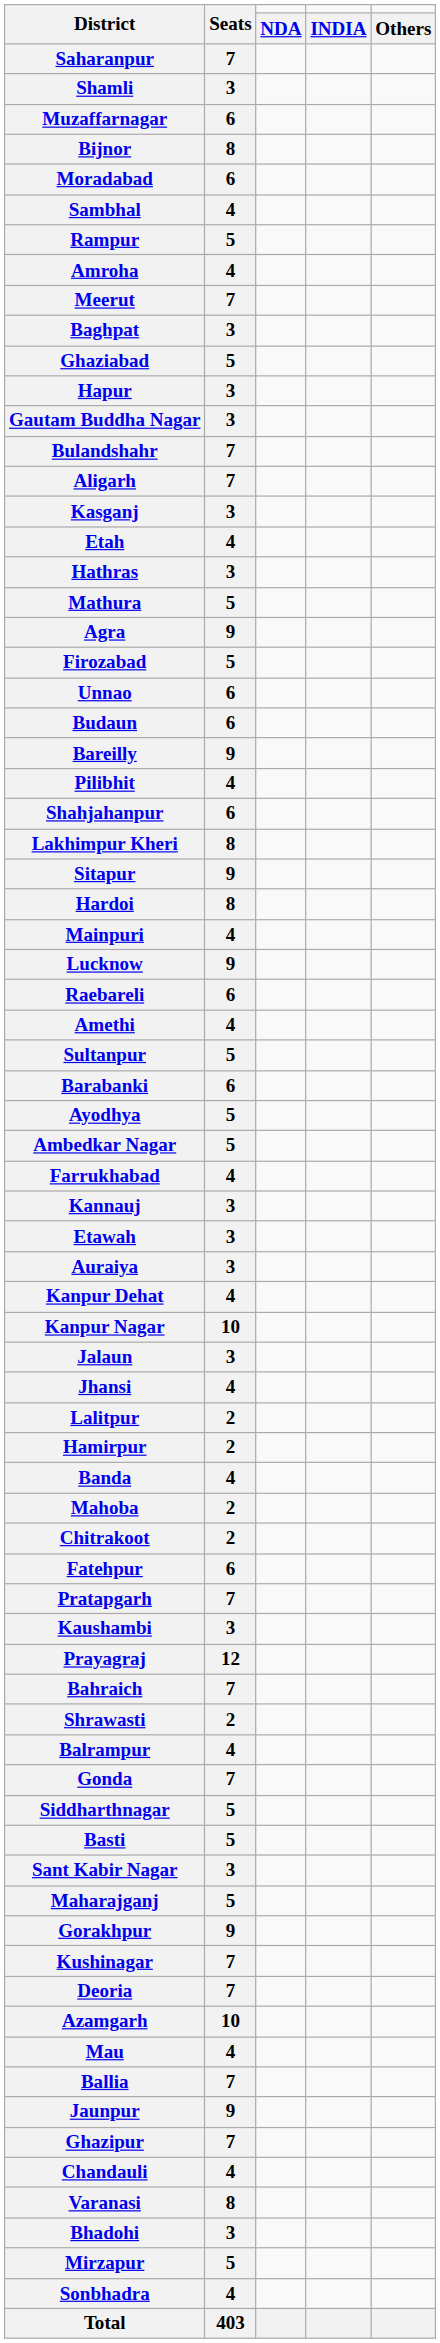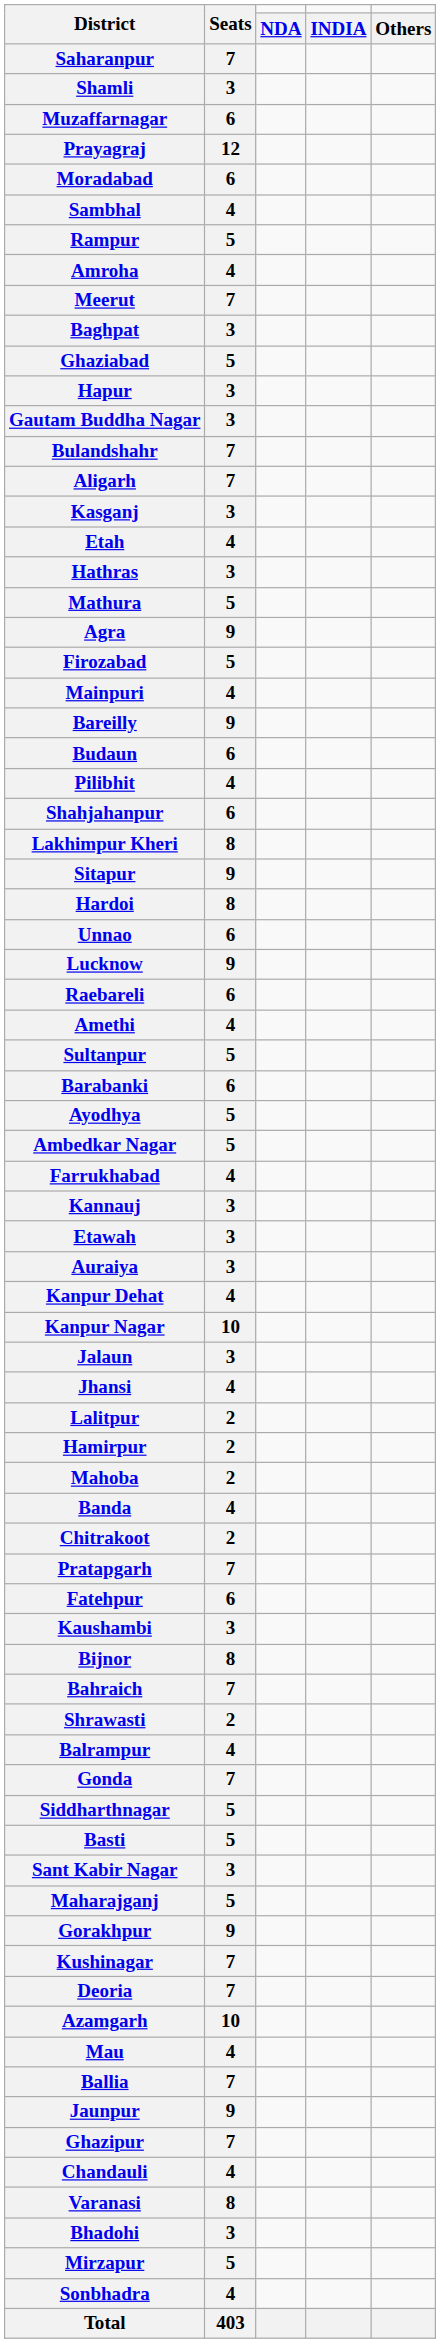rows swapped: (105, 149) <-> (105, 1658)
rows swapped: (105, 934) <-> (105, 692)
rows swapped: (105, 722) <-> (105, 753)
rows swapped: (105, 1507) <-> (105, 1477)
rows swapped: (105, 1568) <-> (105, 1598)
